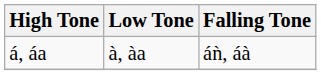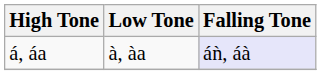(227, 52) no background -> (227, 52) lavender background
